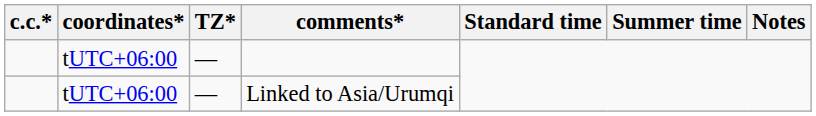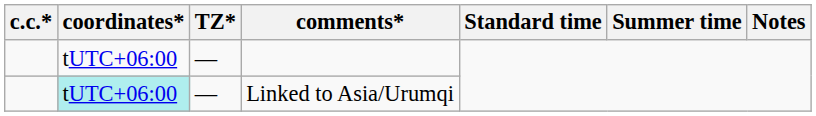(120, 93) no background -> (120, 93) paleturquoise background
